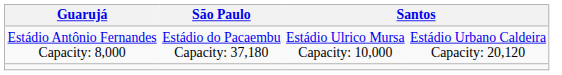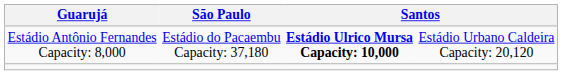(345, 44) normal -> (350, 44) bold
